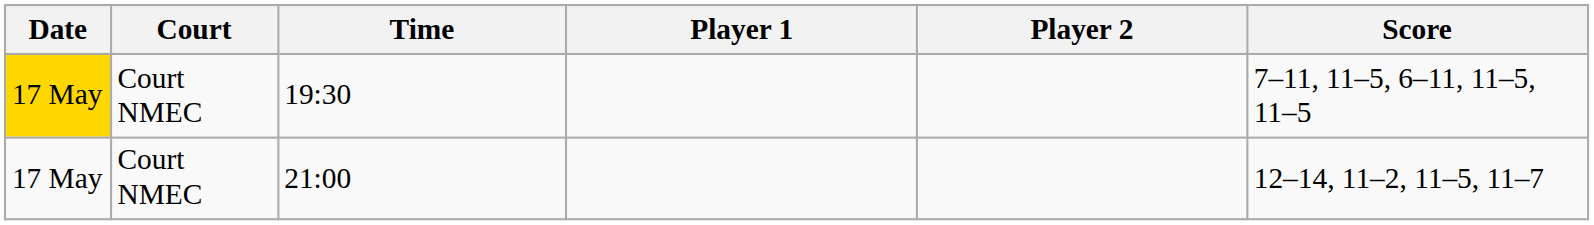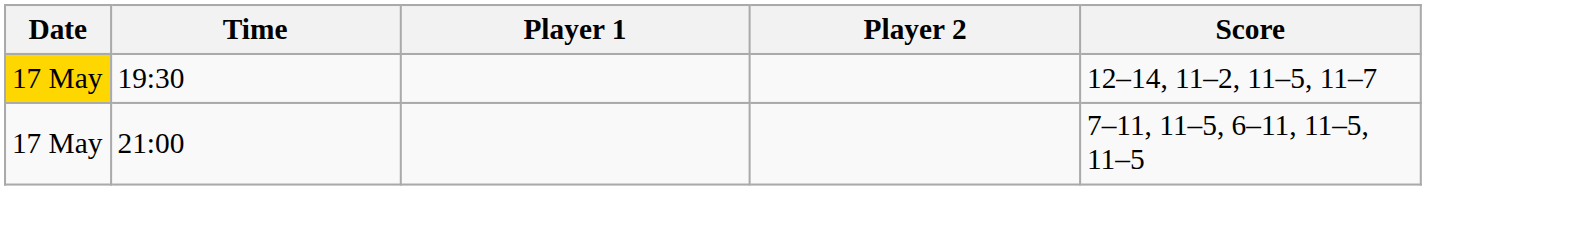- column: (194, 29)
(1395, 94) 7–11, 11–5, 6–11, 11–5, 11–5 -> (1232, 77) 12–14, 11–2, 11–5, 11–7
(1399, 178) 12–14, 11–2, 11–5, 11–7 -> (1228, 143) 7–11, 11–5, 6–11, 11–5, 11–5
